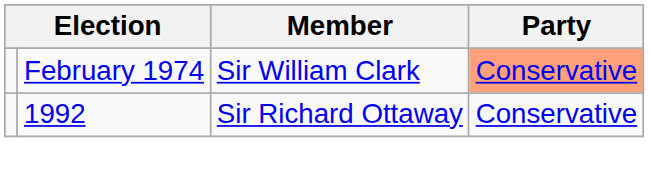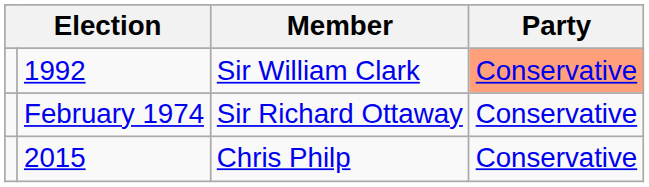(114, 70) February 1974 -> (55, 70) 1992
(55, 114) 1992 -> (114, 114) February 1974
+ row: (284, 158)
